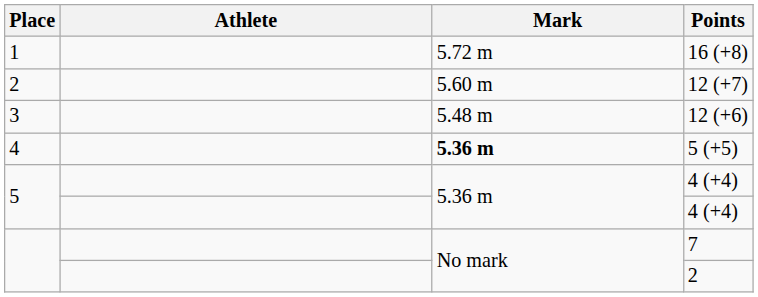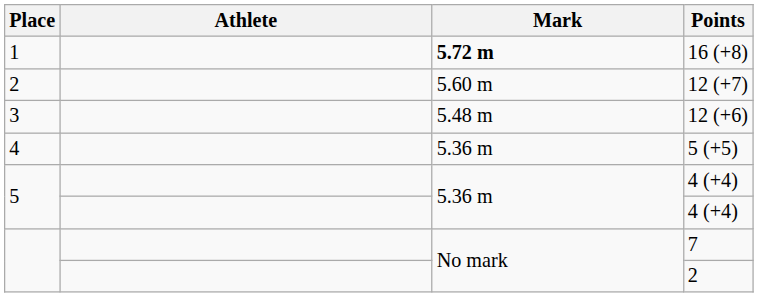(465, 52) normal -> (465, 52) bold
(465, 148) bold -> (465, 148) normal
